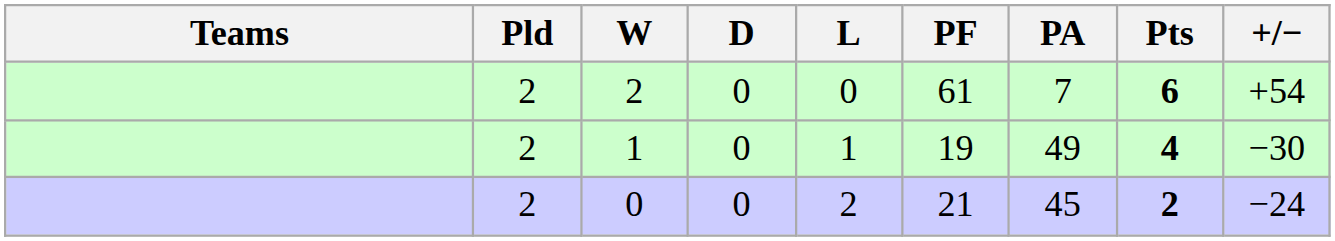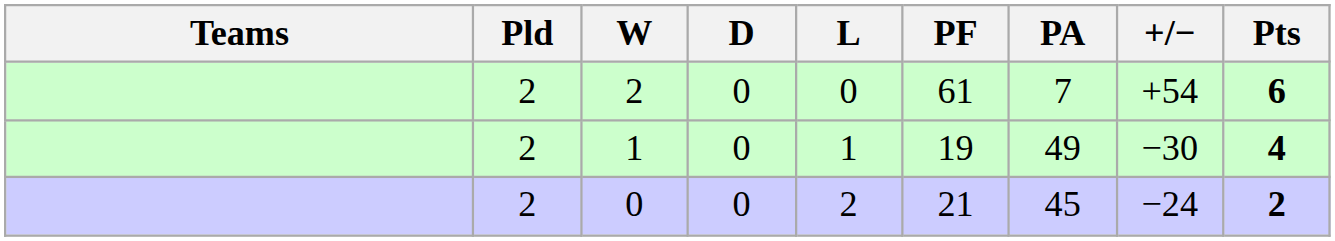columns swapped: (1277, 33) <-> (1170, 33)
